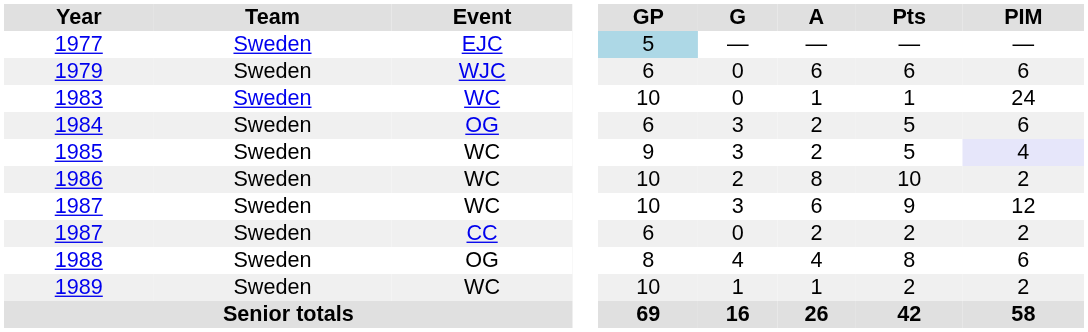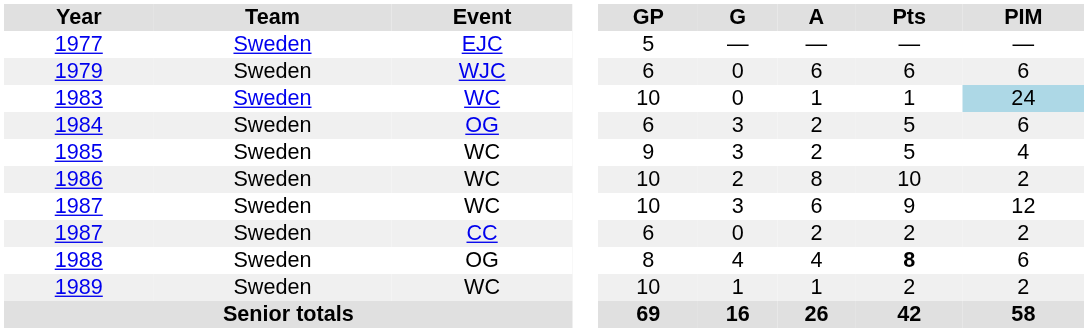(648, 44) lightblue background -> (648, 44) no background
(1023, 98) no background -> (1023, 98) lightblue background
(1023, 152) lavender background -> (1023, 152) no background
(909, 260) normal -> (909, 260) bold
